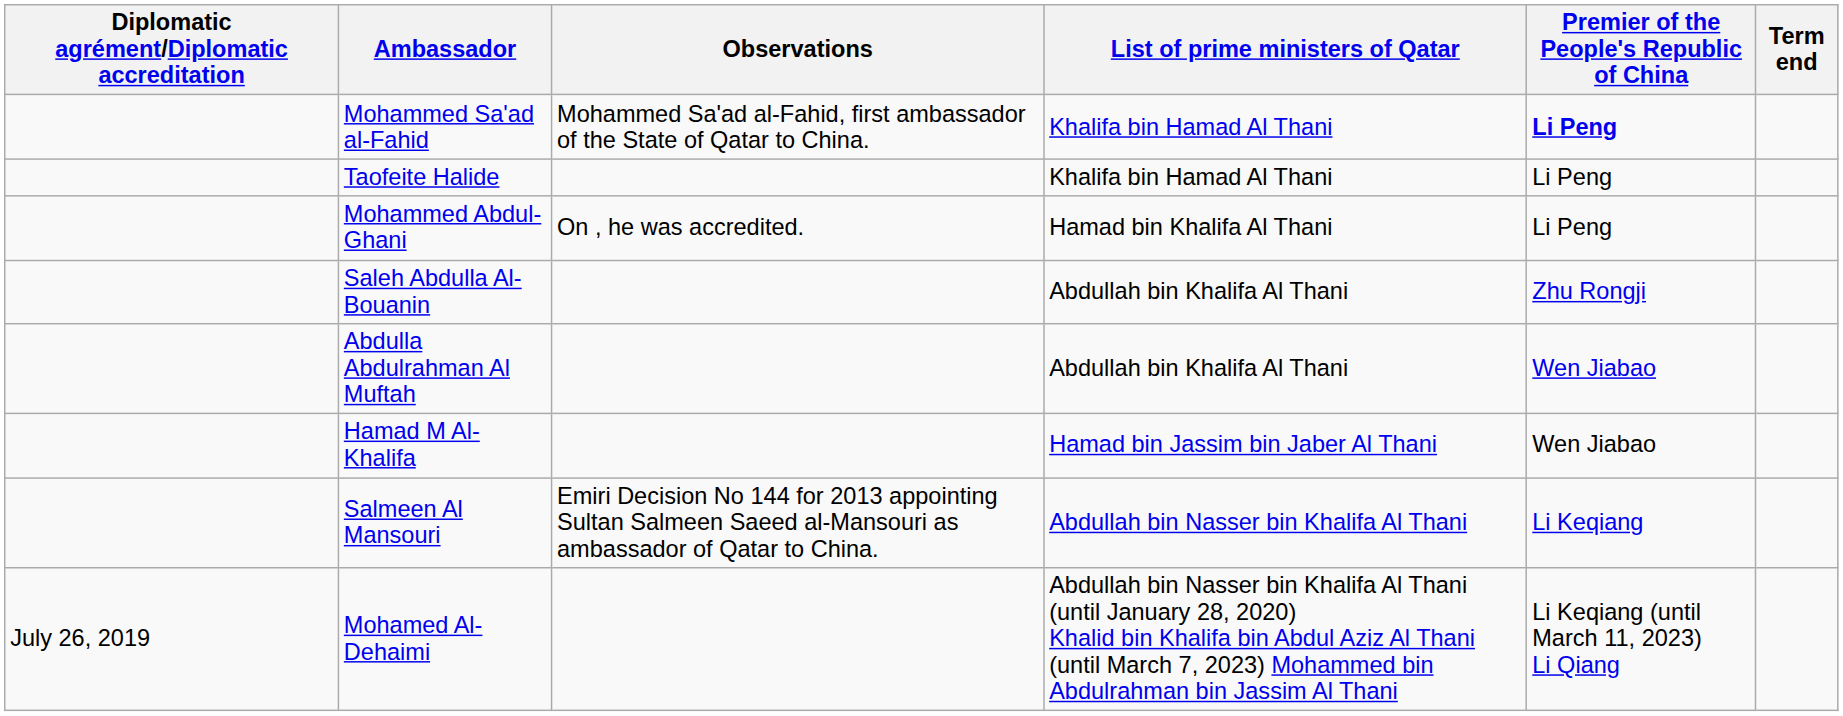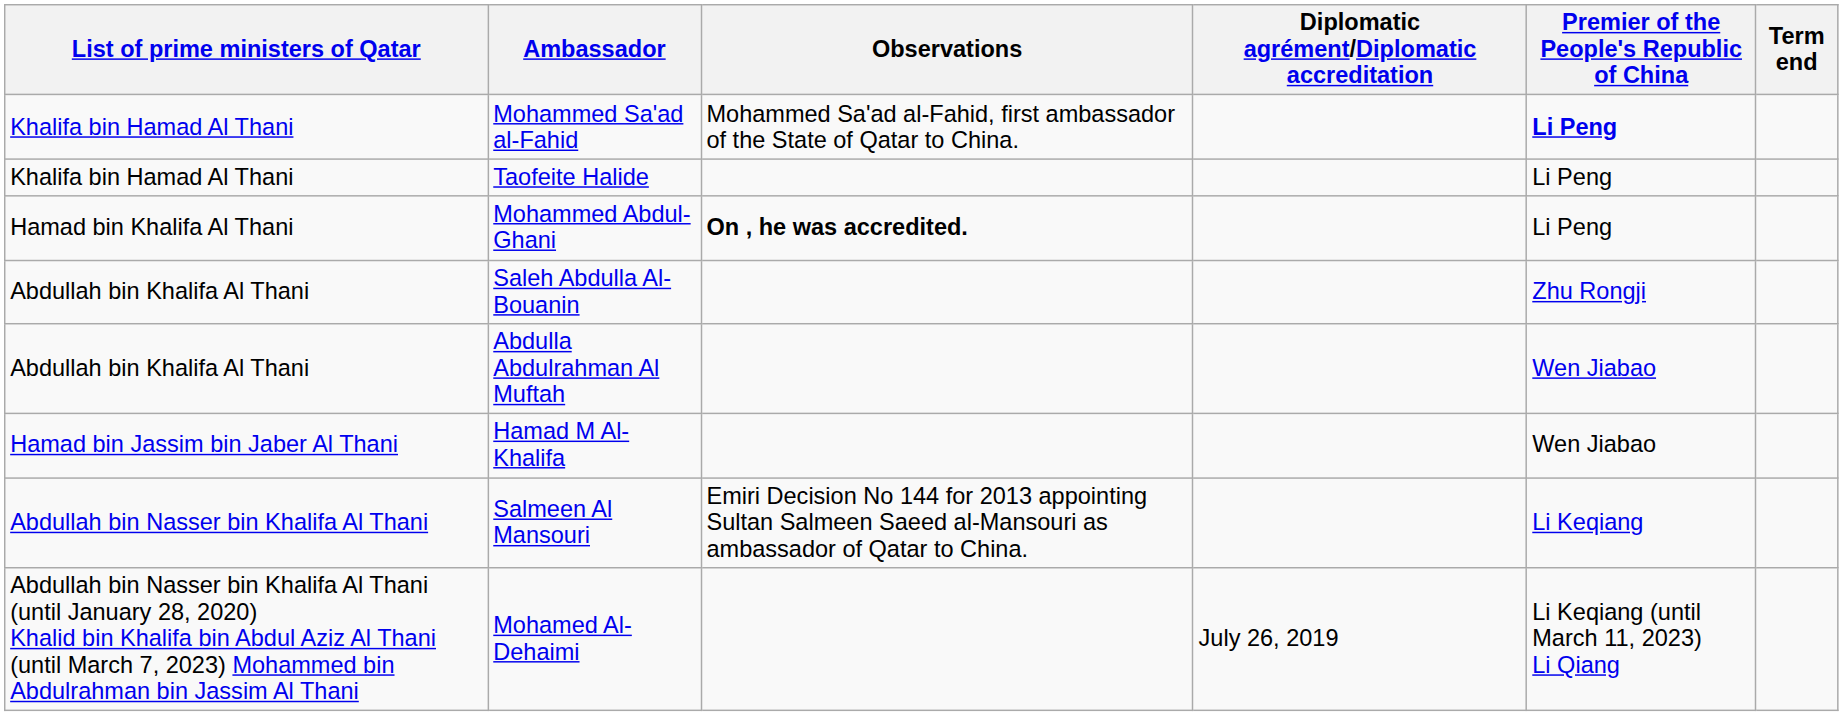columns swapped: (172, 49) <-> (1285, 49)
(681, 227) normal -> (837, 227) bold
